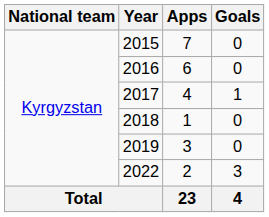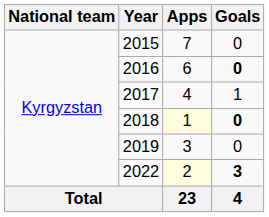(238, 69) normal -> (238, 69) bold
(187, 120) no background -> (187, 120) lightyellow background
(238, 120) normal -> (238, 120) bold
(187, 172) no background -> (187, 172) lightyellow background
(238, 172) normal -> (238, 172) bold
